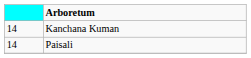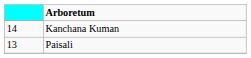(12, 45) 14 -> (12, 45) 13
